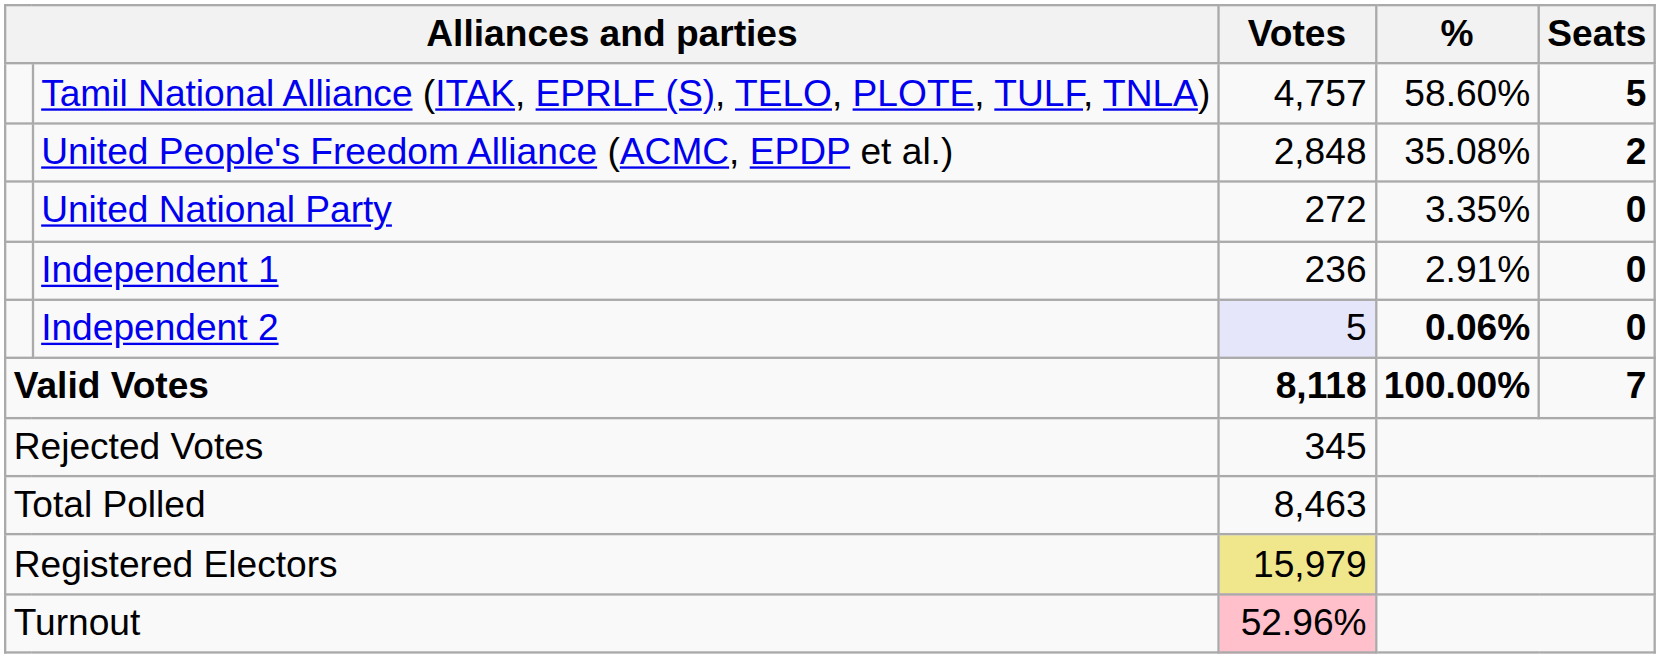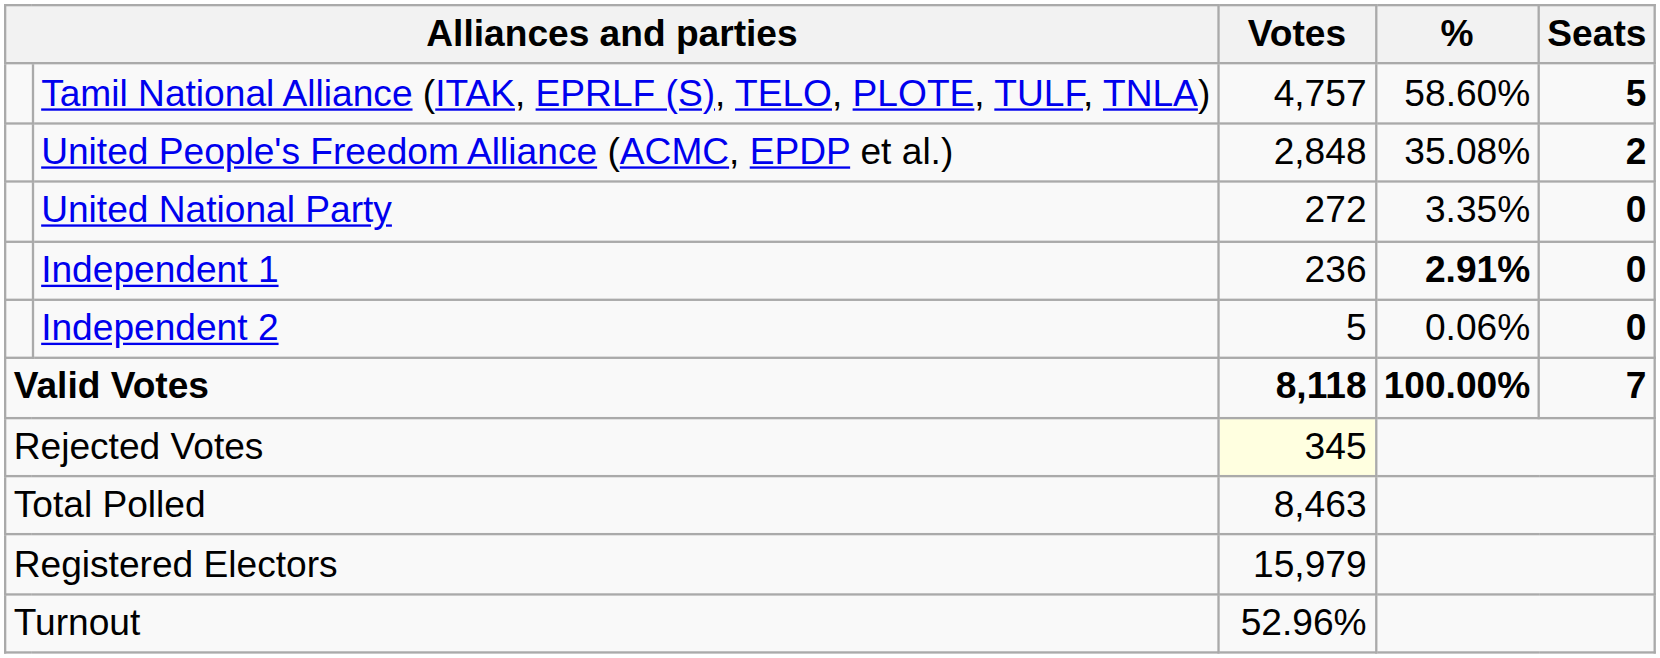(1478, 269) normal -> (1478, 269) bold
(1356, 328) lavender background -> (1356, 328) no background
(1478, 328) bold -> (1478, 328) normal
(1336, 446) no background -> (1336, 446) lightyellow background
(1310, 563) khaki background -> (1310, 563) no background
(1304, 622) pink background -> (1304, 622) no background
